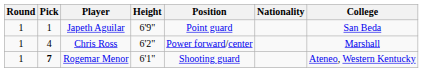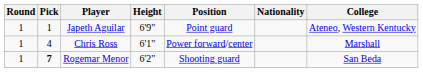(362, 28) San Beda -> (362, 28) Ateneo, Western Kentucky
(147, 43) 6'2" -> (147, 43) 6'1"
(147, 59) 6'1" -> (147, 59) 6'2"
(362, 59) Ateneo, Western Kentucky -> (362, 59) San Beda
